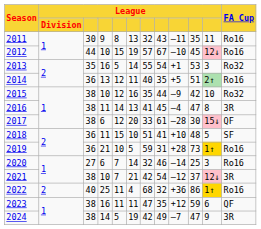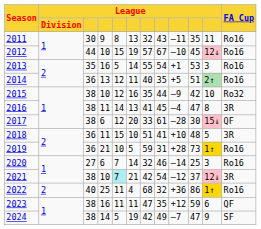(234, 66) Ro32 -> (234, 66) Ro16
(229, 135) SF -> (229, 135) 3R
(117, 176) no background -> (117, 176) paleturquoise background
(229, 218) 3R -> (229, 218) SF
